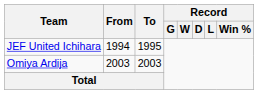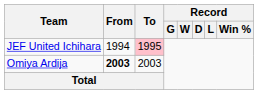(150, 47) no background -> (150, 47) pink background
(118, 64) normal -> (118, 64) bold
